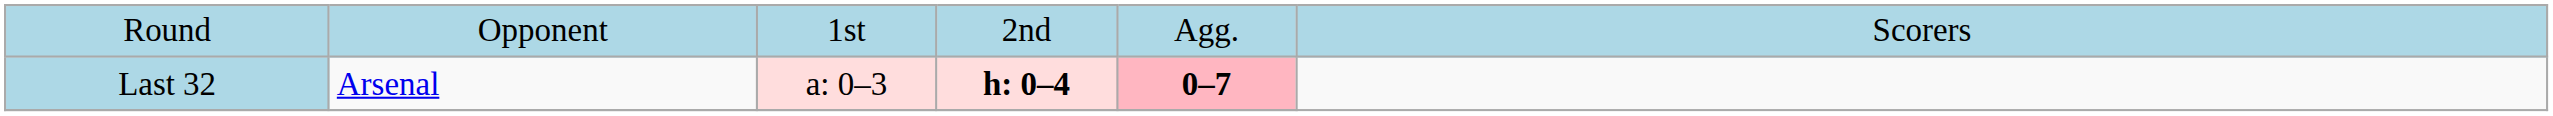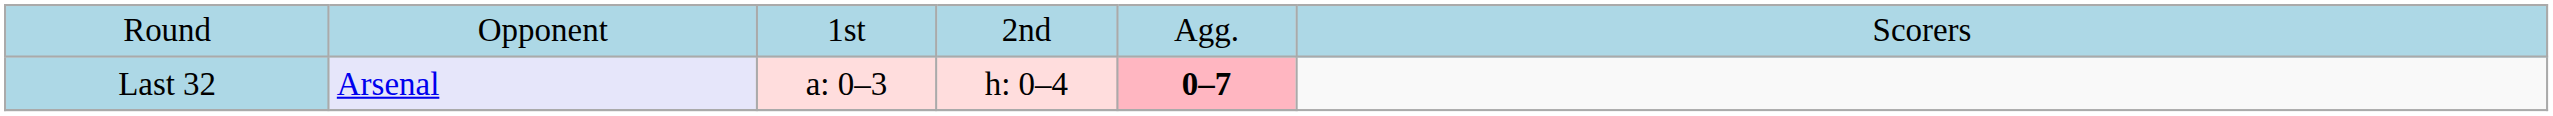(388, 82) no background -> (388, 82) lavender background
(1026, 82) bold -> (1026, 82) normal
